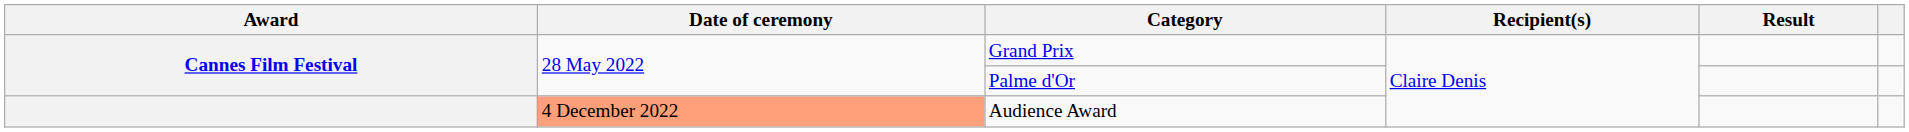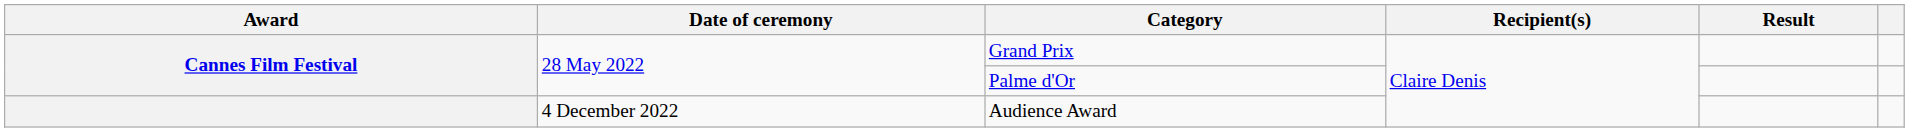(610, 111) lightsalmon background -> (610, 111) no background
